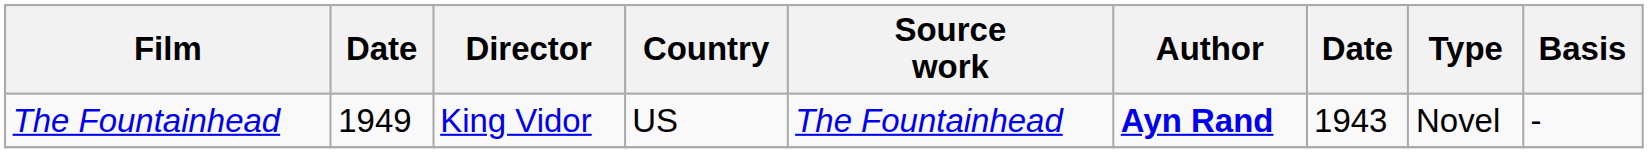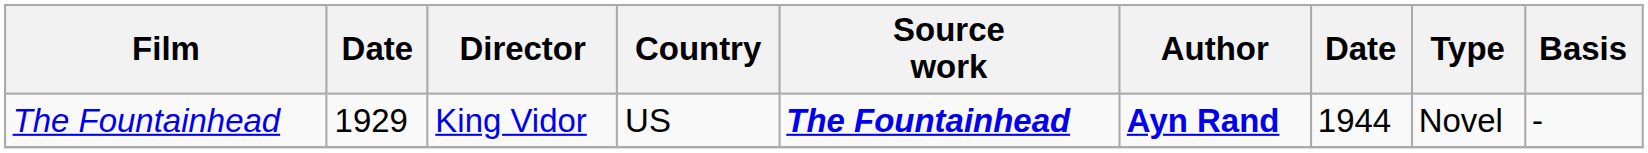(375, 119) 1949 -> (371, 119) 1929
(929, 119) normal -> (928, 119) bold
(1351, 119) 1943 -> (1355, 119) 1944
